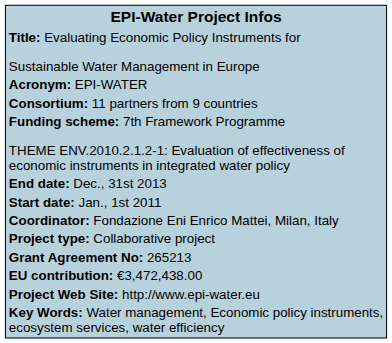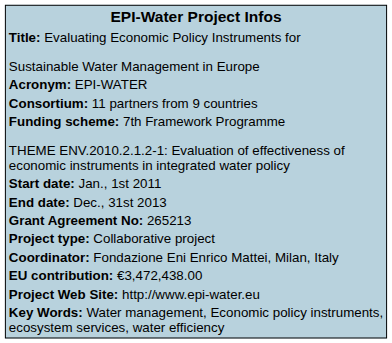(88, 184) End date: Dec., 31st 2013 -> (85, 184) Start date: Jan., 1st 2011
(85, 203) Start date: Jan., 1st 2011 -> (88, 203) End date: Dec., 31st 2013
(174, 221) Coordinator: Fondazione Eni Enrico Mattei, Milan, Italy -> (100, 221) Grant Agreement No: 265213
(100, 258) Grant Agreement No: 265213 -> (174, 258) Coordinator: Fondazione Eni Enrico Mattei, Milan, Italy
